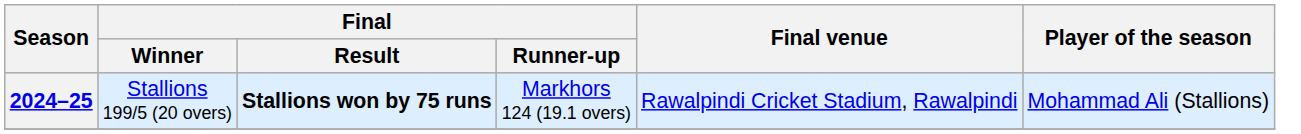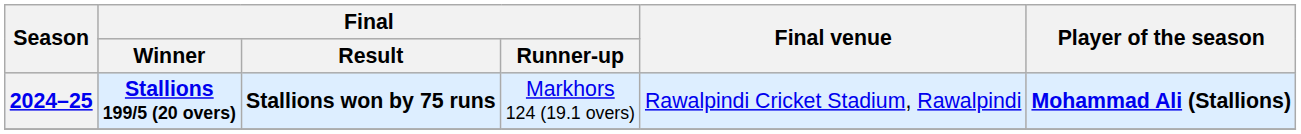(167, 101) normal -> (169, 101) bold
(1148, 101) normal -> (1161, 101) bold
